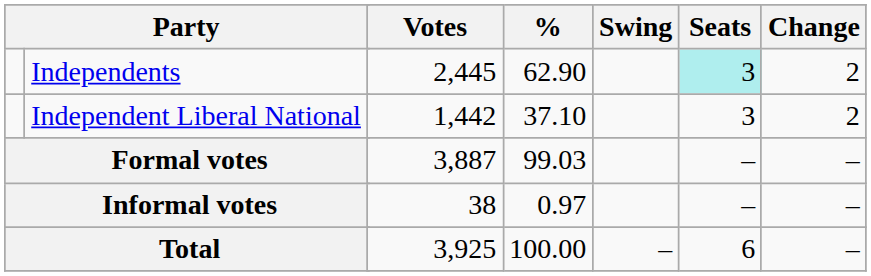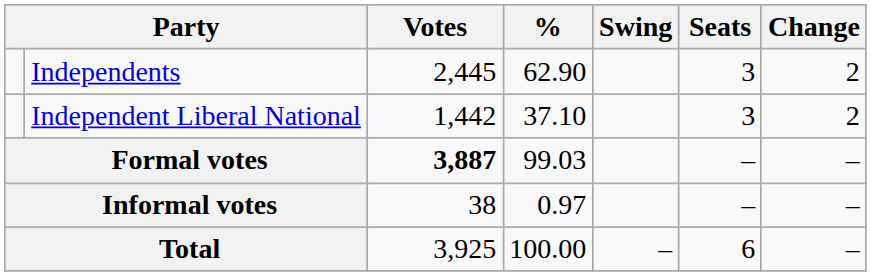(748, 71) paleturquoise background -> (748, 71) no background
(465, 159) normal -> (465, 159) bold
